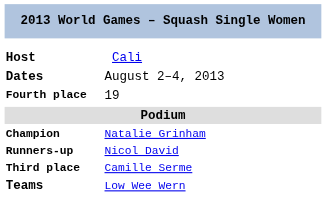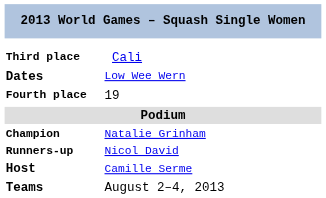(21, 58) Host -> (43, 57) Third place
(165, 77) August 2–4, 2013 -> (145, 76) Low Wee Wern
(43, 168) Third place -> (21, 169) Host
(145, 186) Low Wee Wern -> (165, 188) August 2–4, 2013
